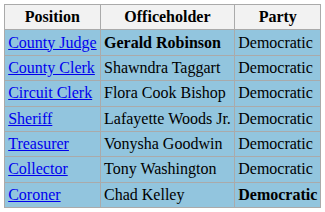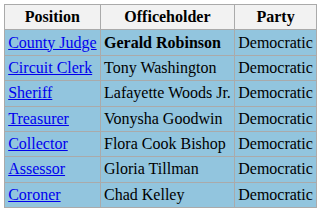- row: (52, 67)
(165, 93) Flora Cook Bishop -> (160, 67) Tony Washington
(160, 169) Tony Washington -> (165, 144) Flora Cook Bishop
+ row: (37, 169)
(278, 194) bold -> (276, 194) normal
